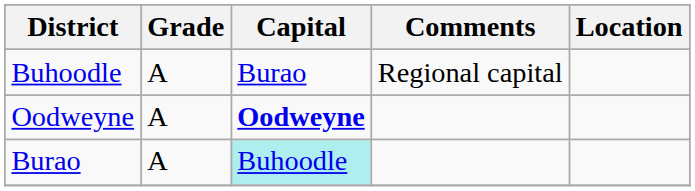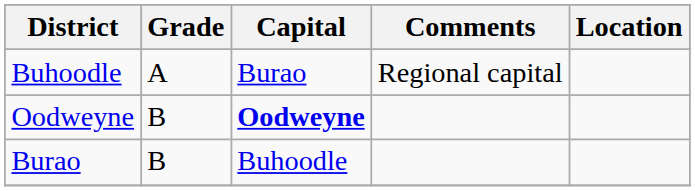(157, 116) A -> (157, 116) B
(157, 161) A -> (157, 161) B
(292, 161) paleturquoise background -> (292, 161) no background
